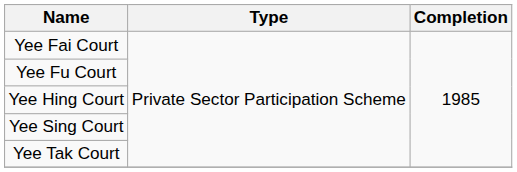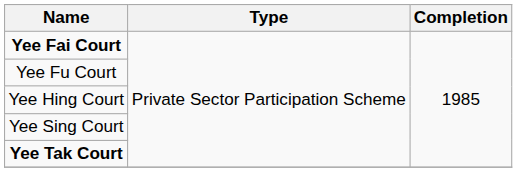(66, 45) normal -> (66, 45) bold
(66, 153) normal -> (66, 153) bold
